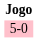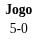(19, 28) pink background -> (19, 28) no background
